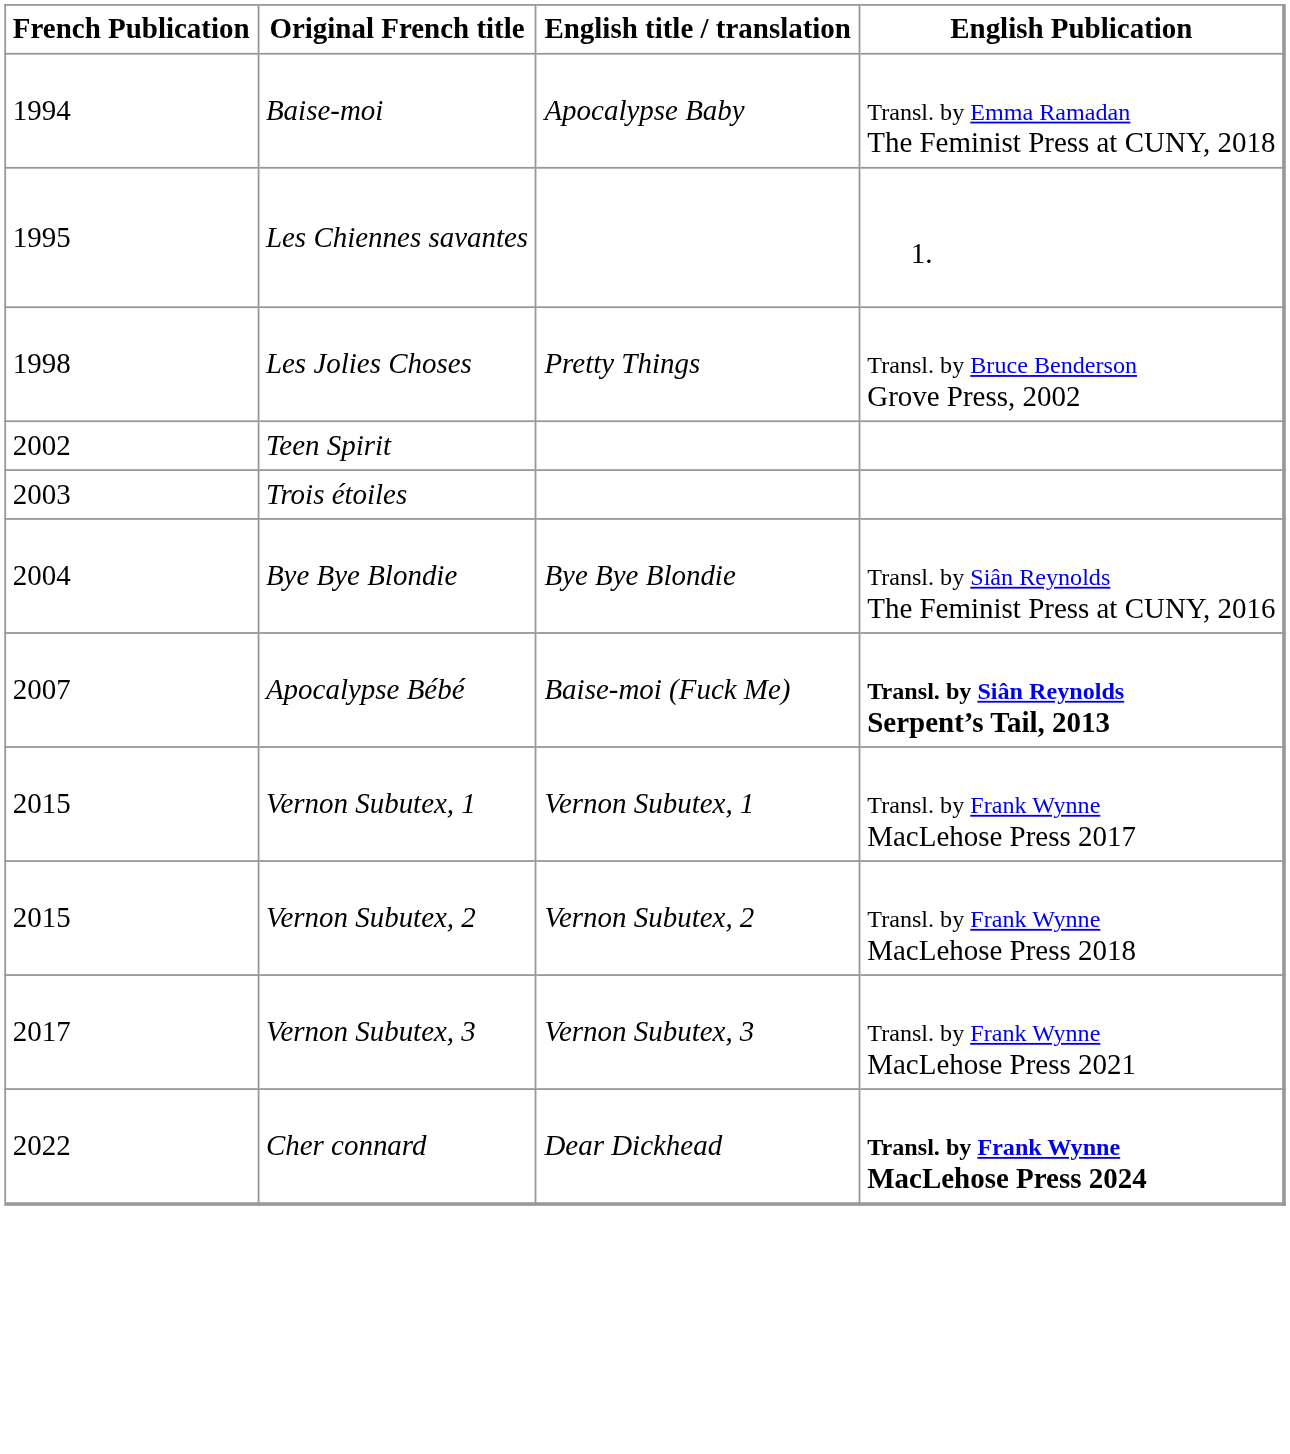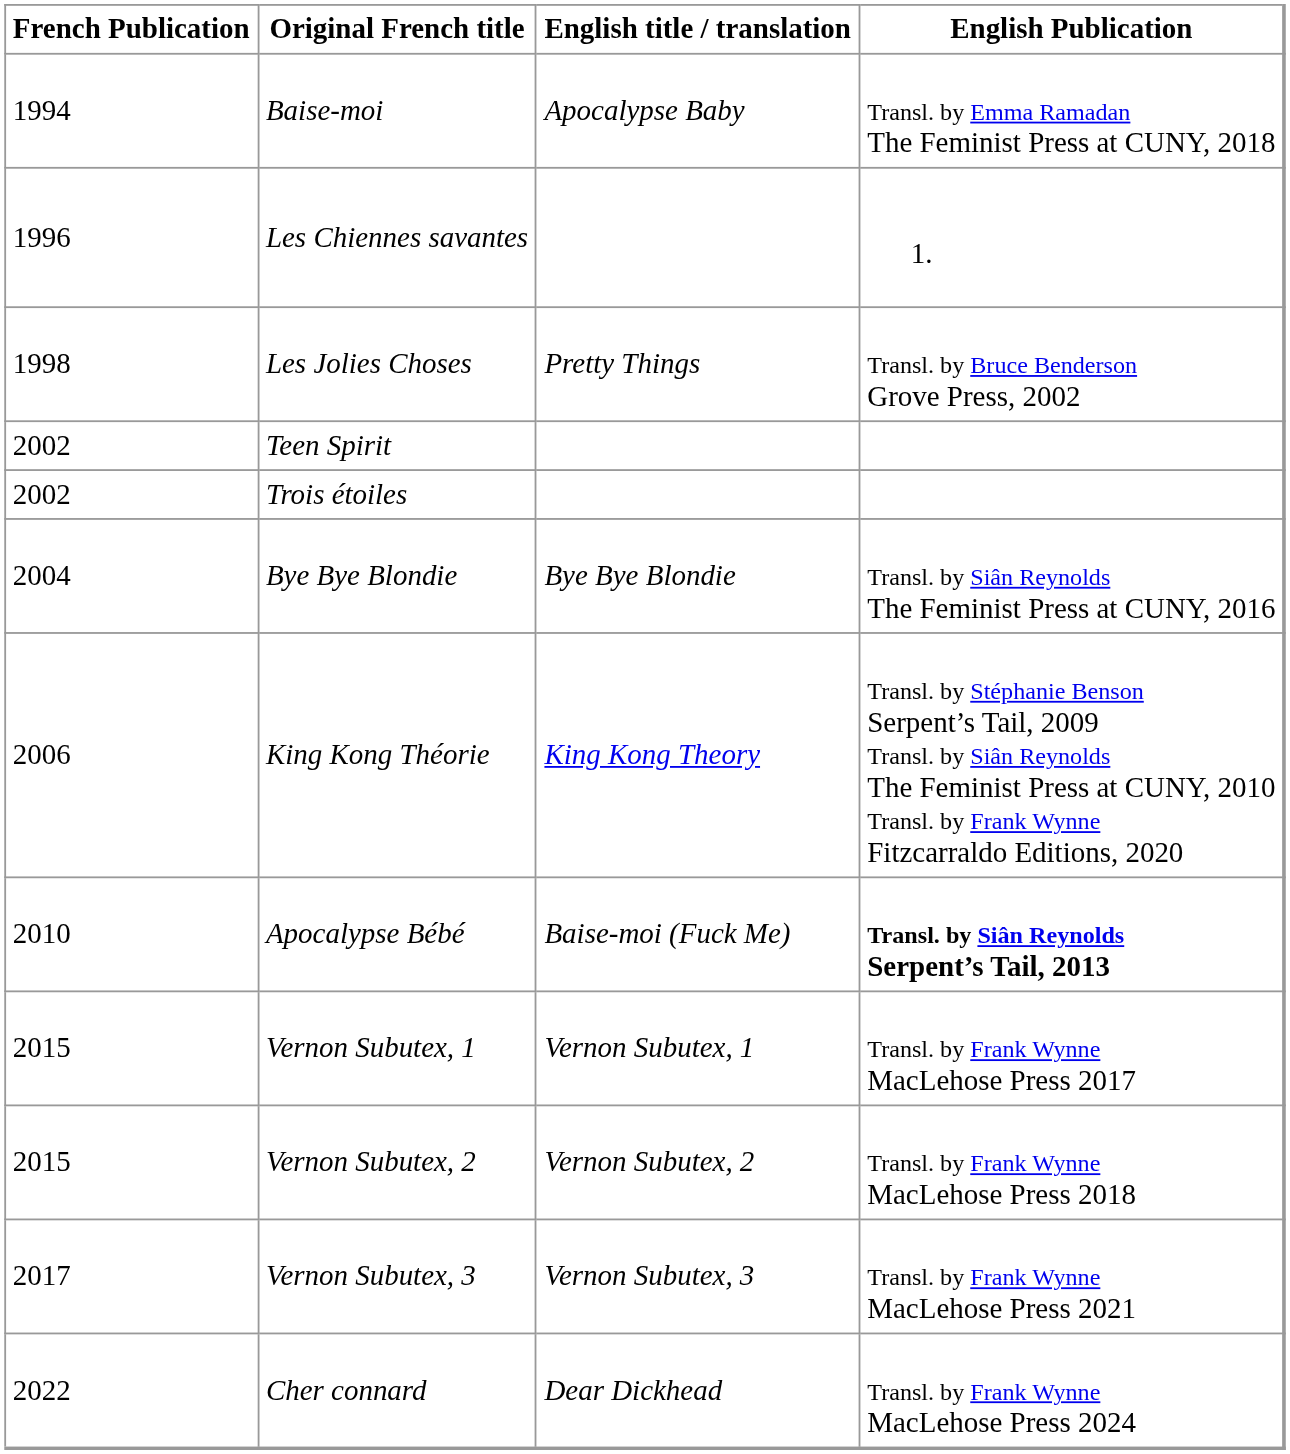(42, 237) 1995 -> (42, 237) 1996
(42, 494) 2003 -> (42, 494) 2002
+ row: (378, 754)
(42, 689) 2007 -> (42, 933) 2010
(1007, 1161) bold -> (1002, 1408) normal
